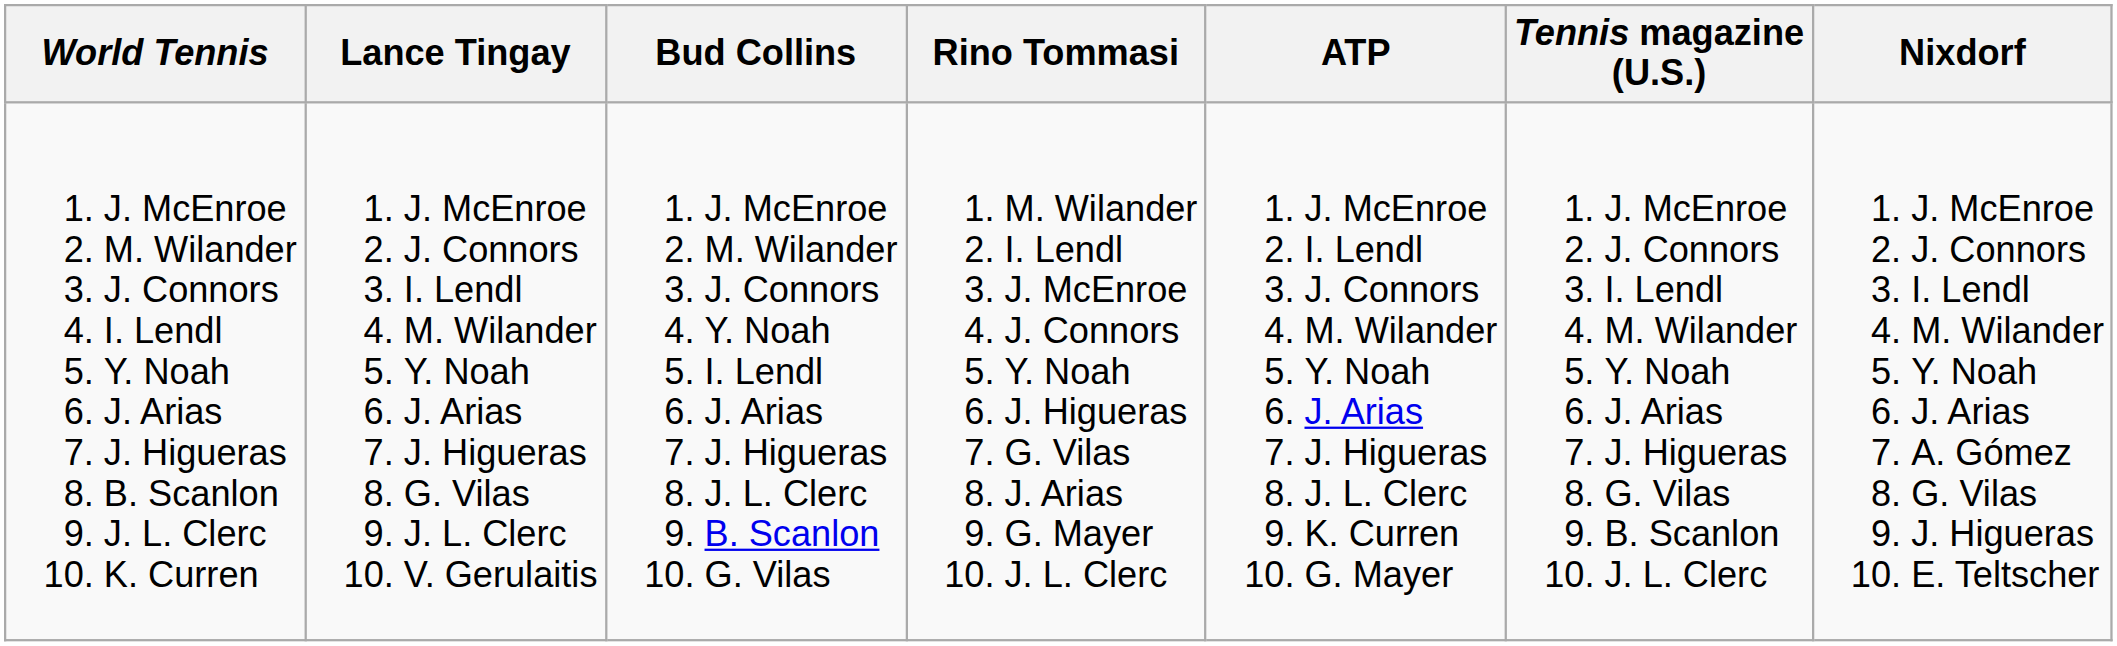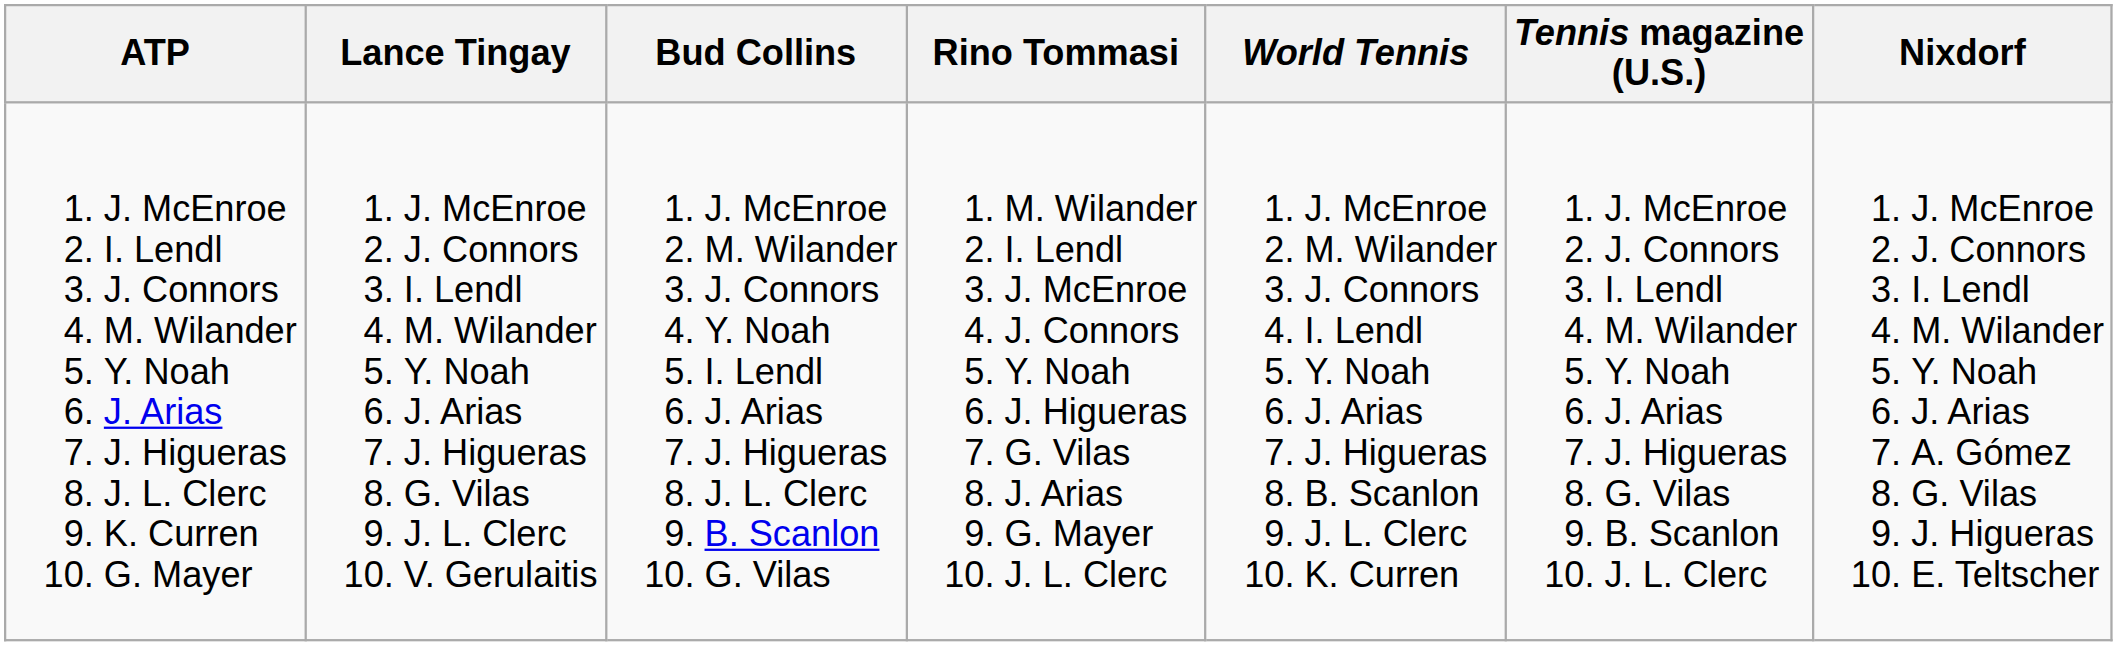columns swapped: (1356, 53) <-> (155, 53)
